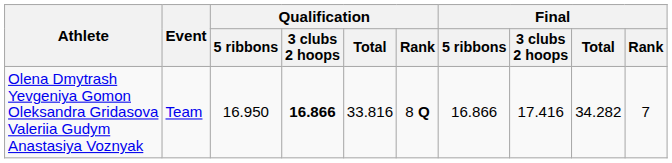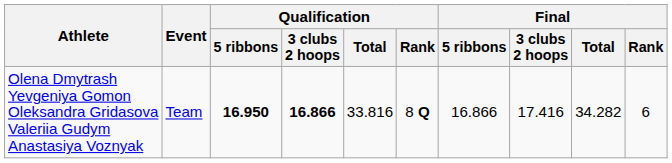(246, 113) normal -> (246, 113) bold
(646, 113) 7 -> (646, 113) 6
